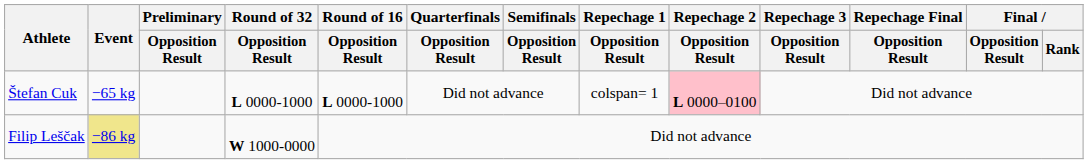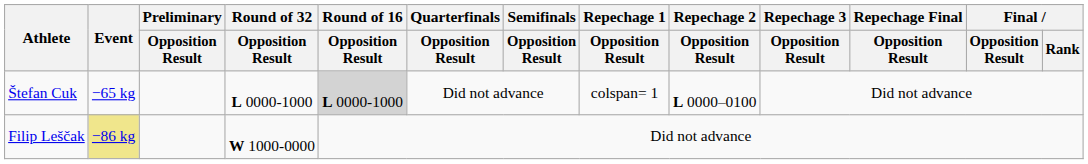(363, 102) no background -> (363, 102) lightgrey background
(715, 102) pink background -> (715, 102) no background
